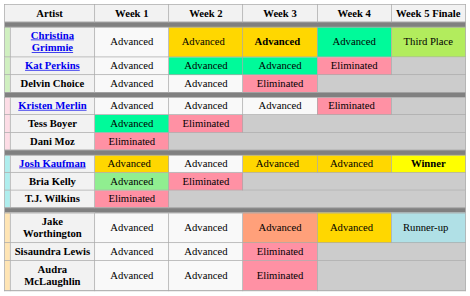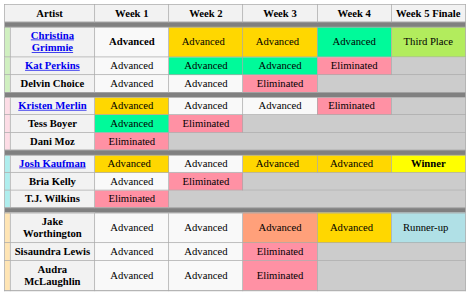(132, 42) normal -> (132, 42) bold
(280, 42) bold -> (280, 42) normal
(132, 106) no background -> (132, 106) gold background
(132, 181) lightgreen background -> (132, 181) no background
